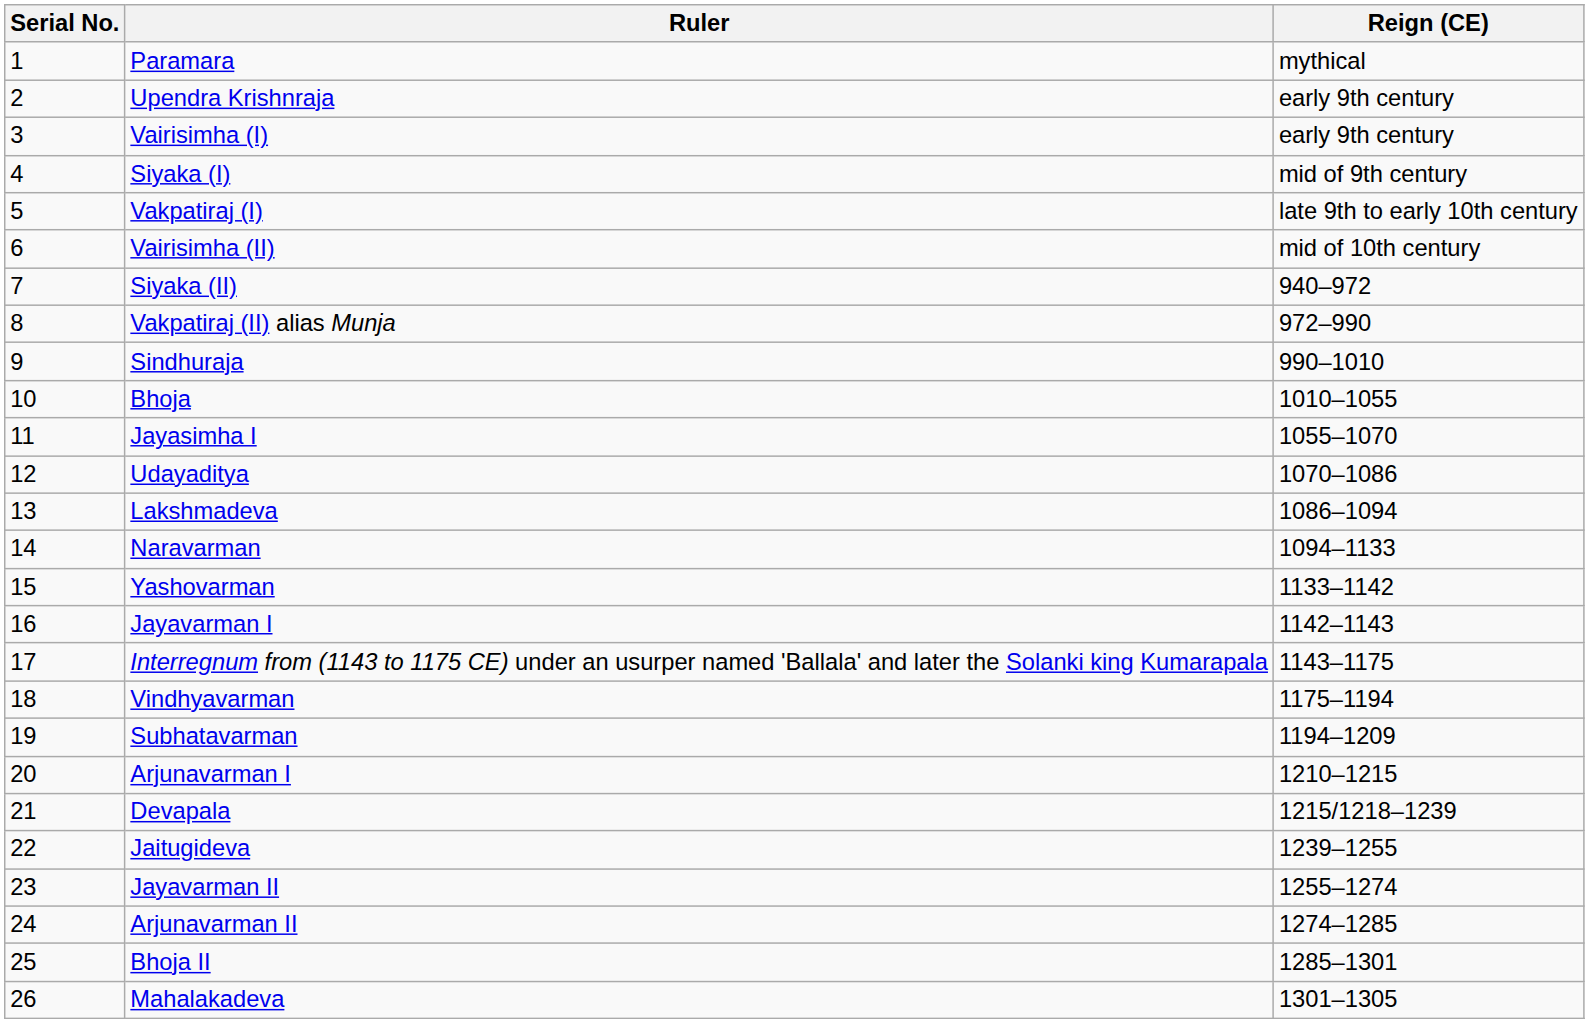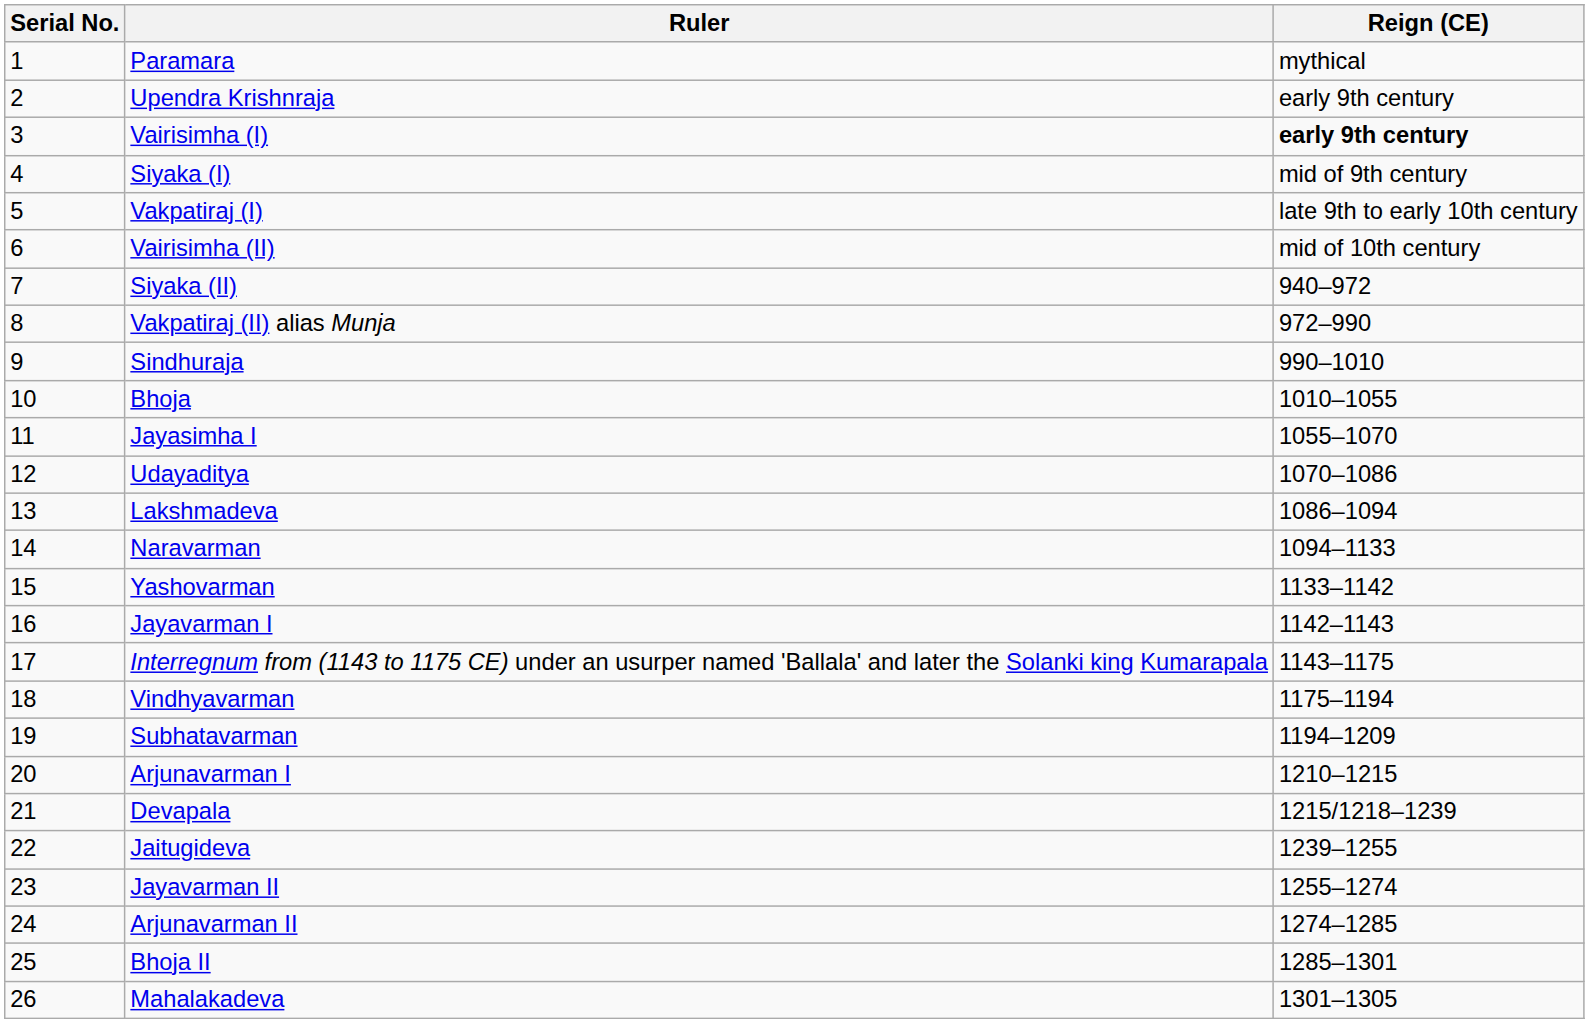(1366, 135) normal -> (1374, 135) bold
